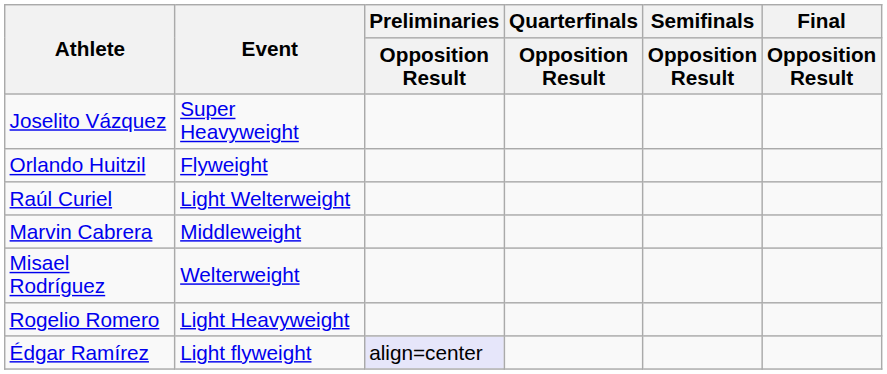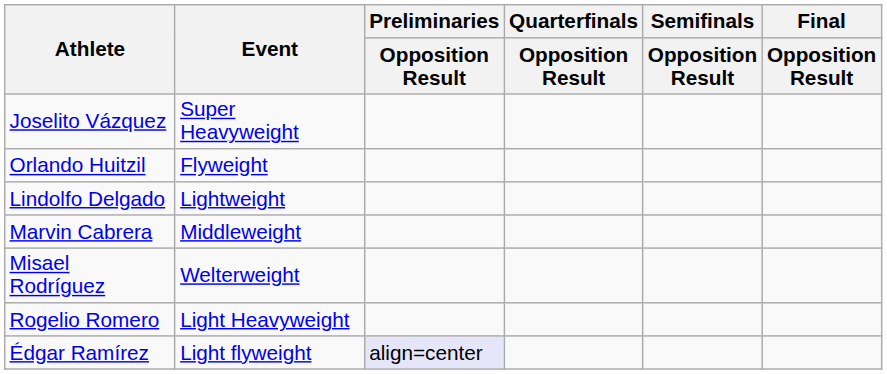+ row: (87, 199)
- row: (61, 199)
